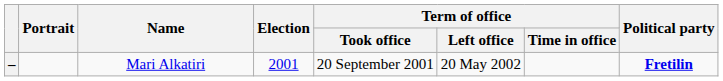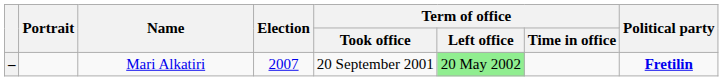(284, 64) 2001 -> (284, 64) 2007
(481, 64) no background -> (481, 64) lightgreen background
